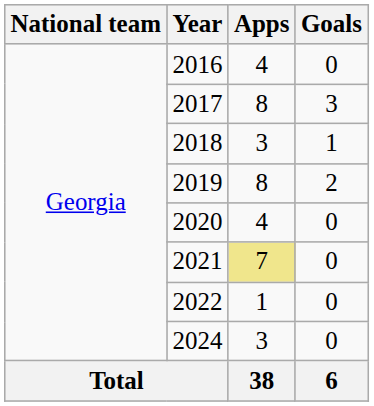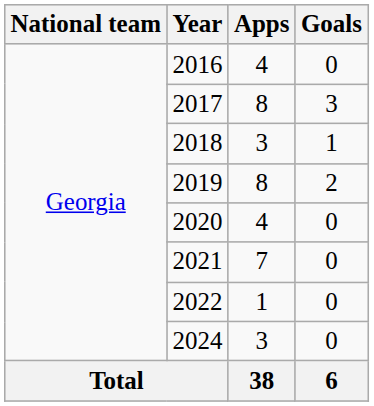(262, 261) khaki background -> (262, 261) no background
